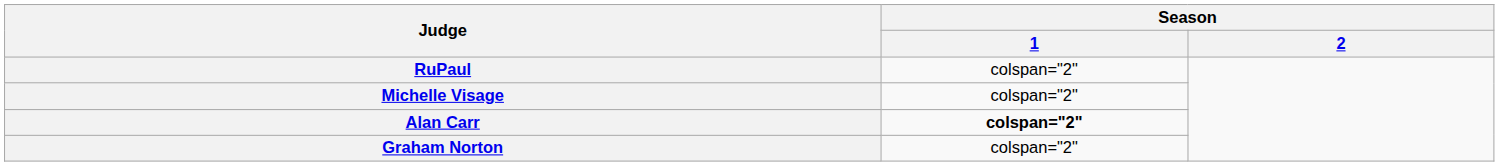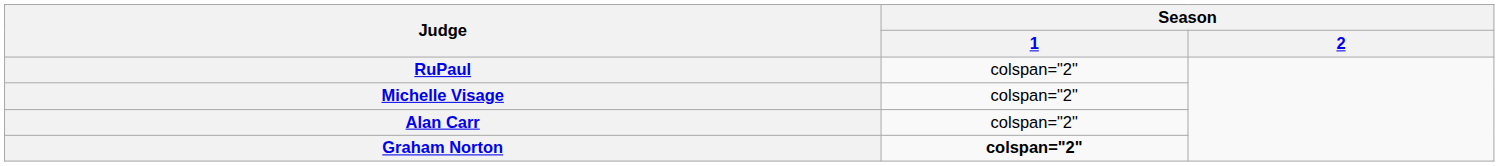(1034, 122) bold -> (1034, 122) normal
(1034, 148) normal -> (1034, 148) bold
